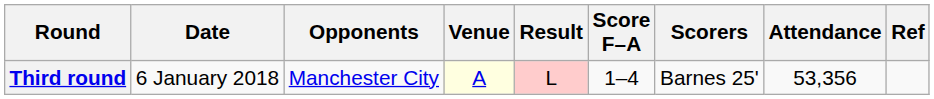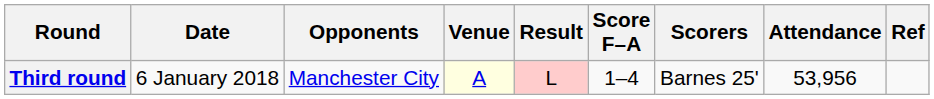(825, 77) 53,356 -> (825, 77) 53,956
